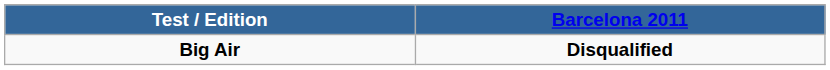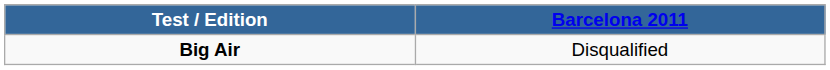(620, 49) bold -> (620, 49) normal
